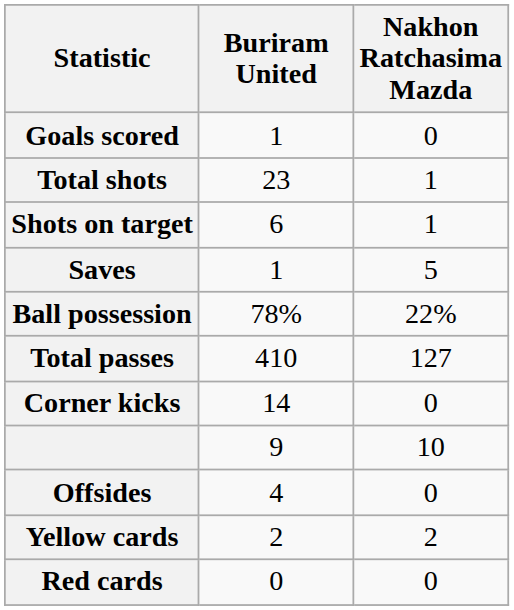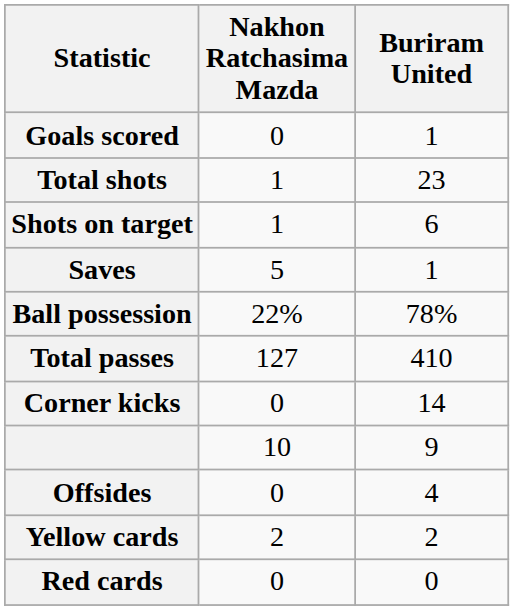columns swapped: (276, 58) <-> (431, 58)
